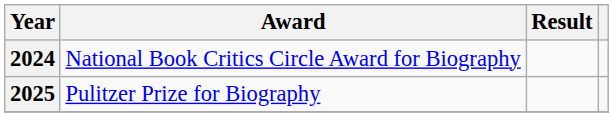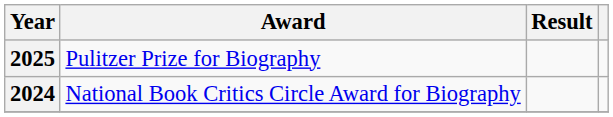rows swapped: (32, 93) <-> (32, 58)
